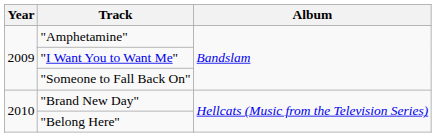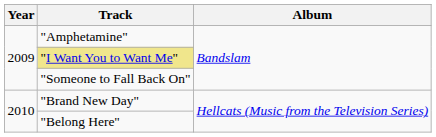(109, 57) no background -> (109, 57) khaki background
